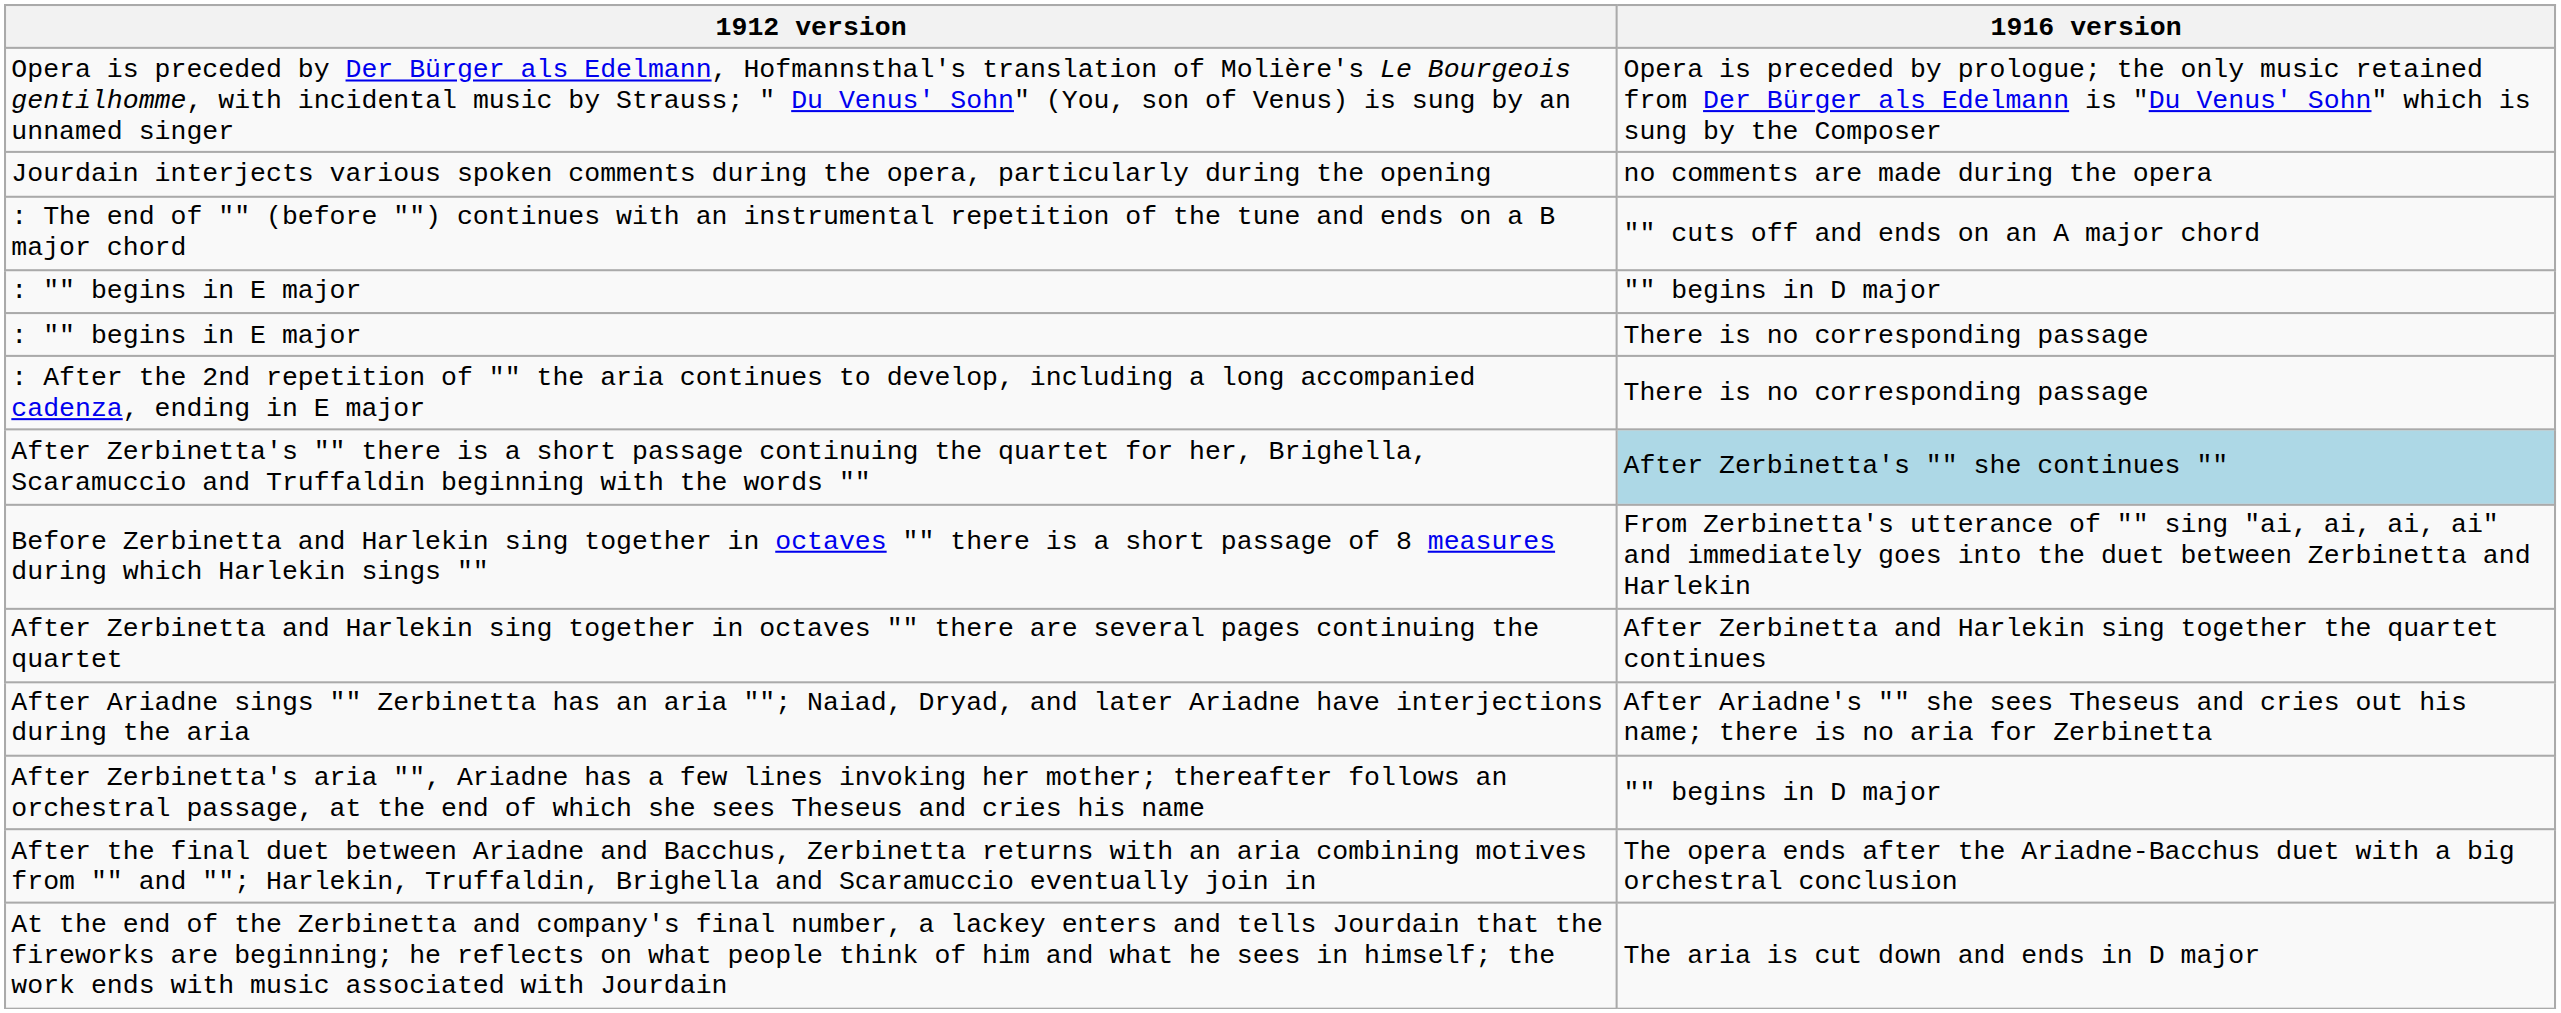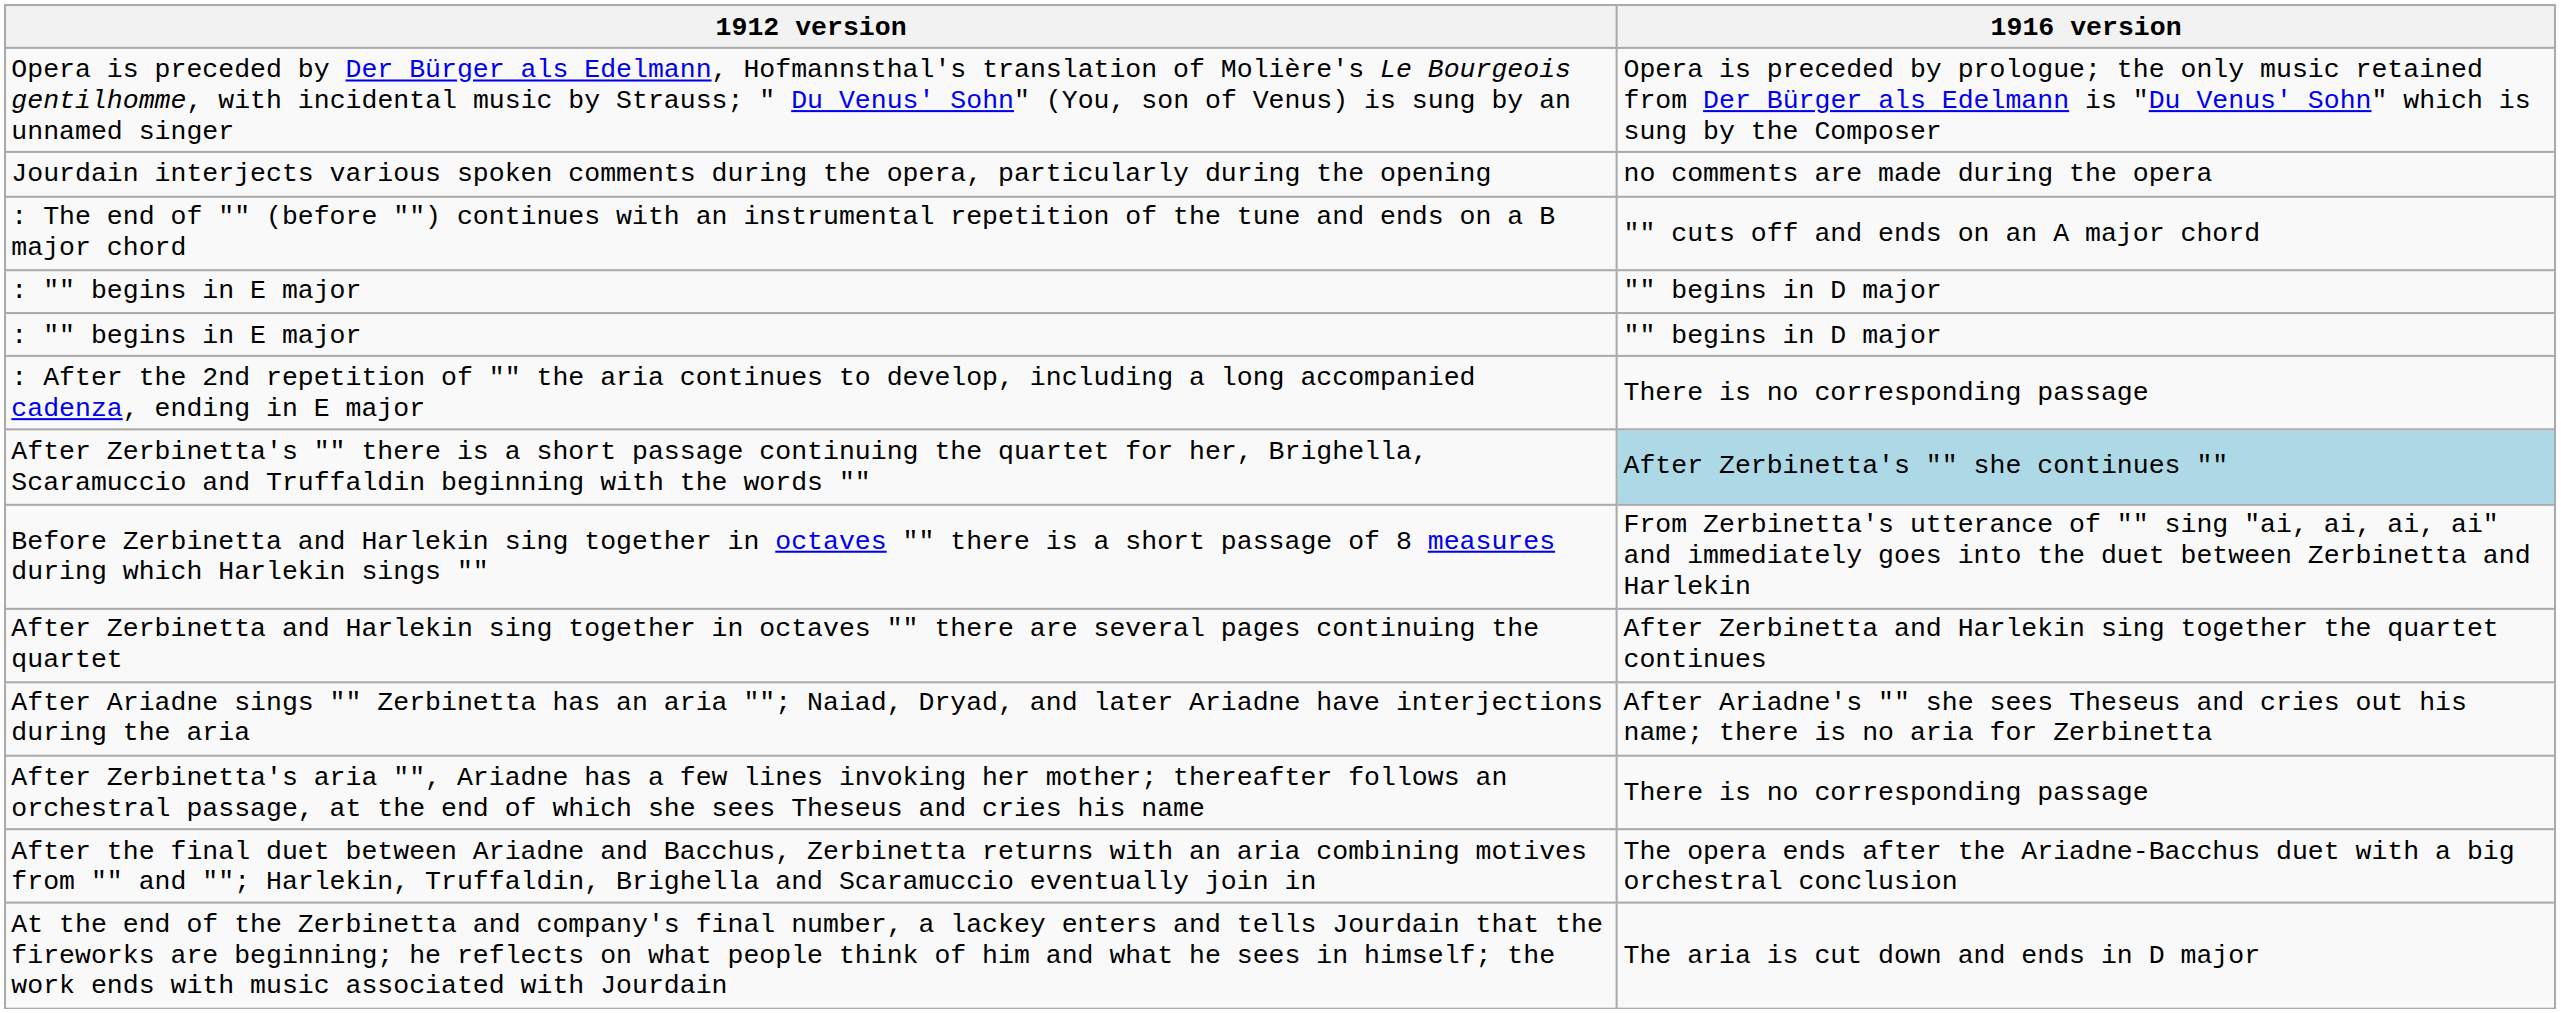(1886, 335) There is no corresponding passage -> (1783, 335) "" begins in D major
(1783, 793) "" begins in D major -> (1886, 793) There is no corresponding passage
